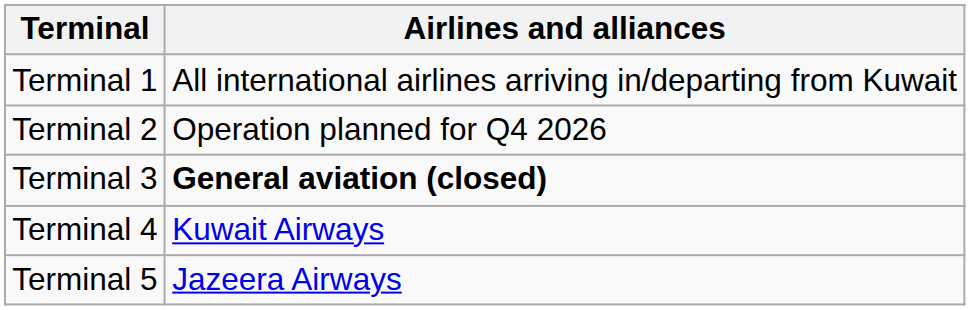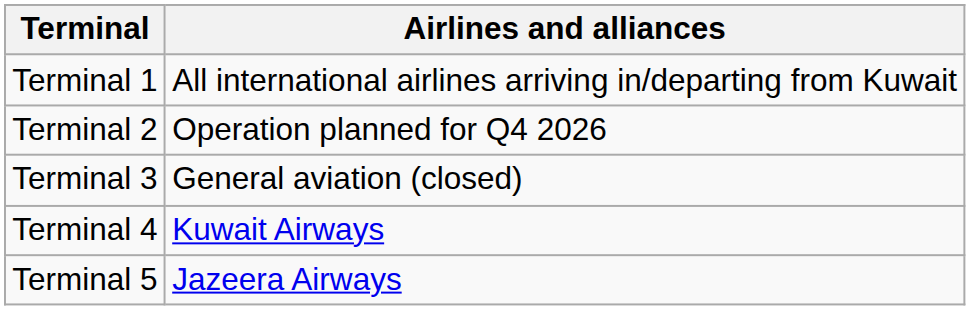(360, 179) bold -> (347, 179) normal
